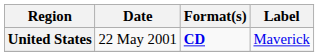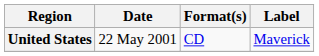(194, 39) bold -> (194, 39) normal
